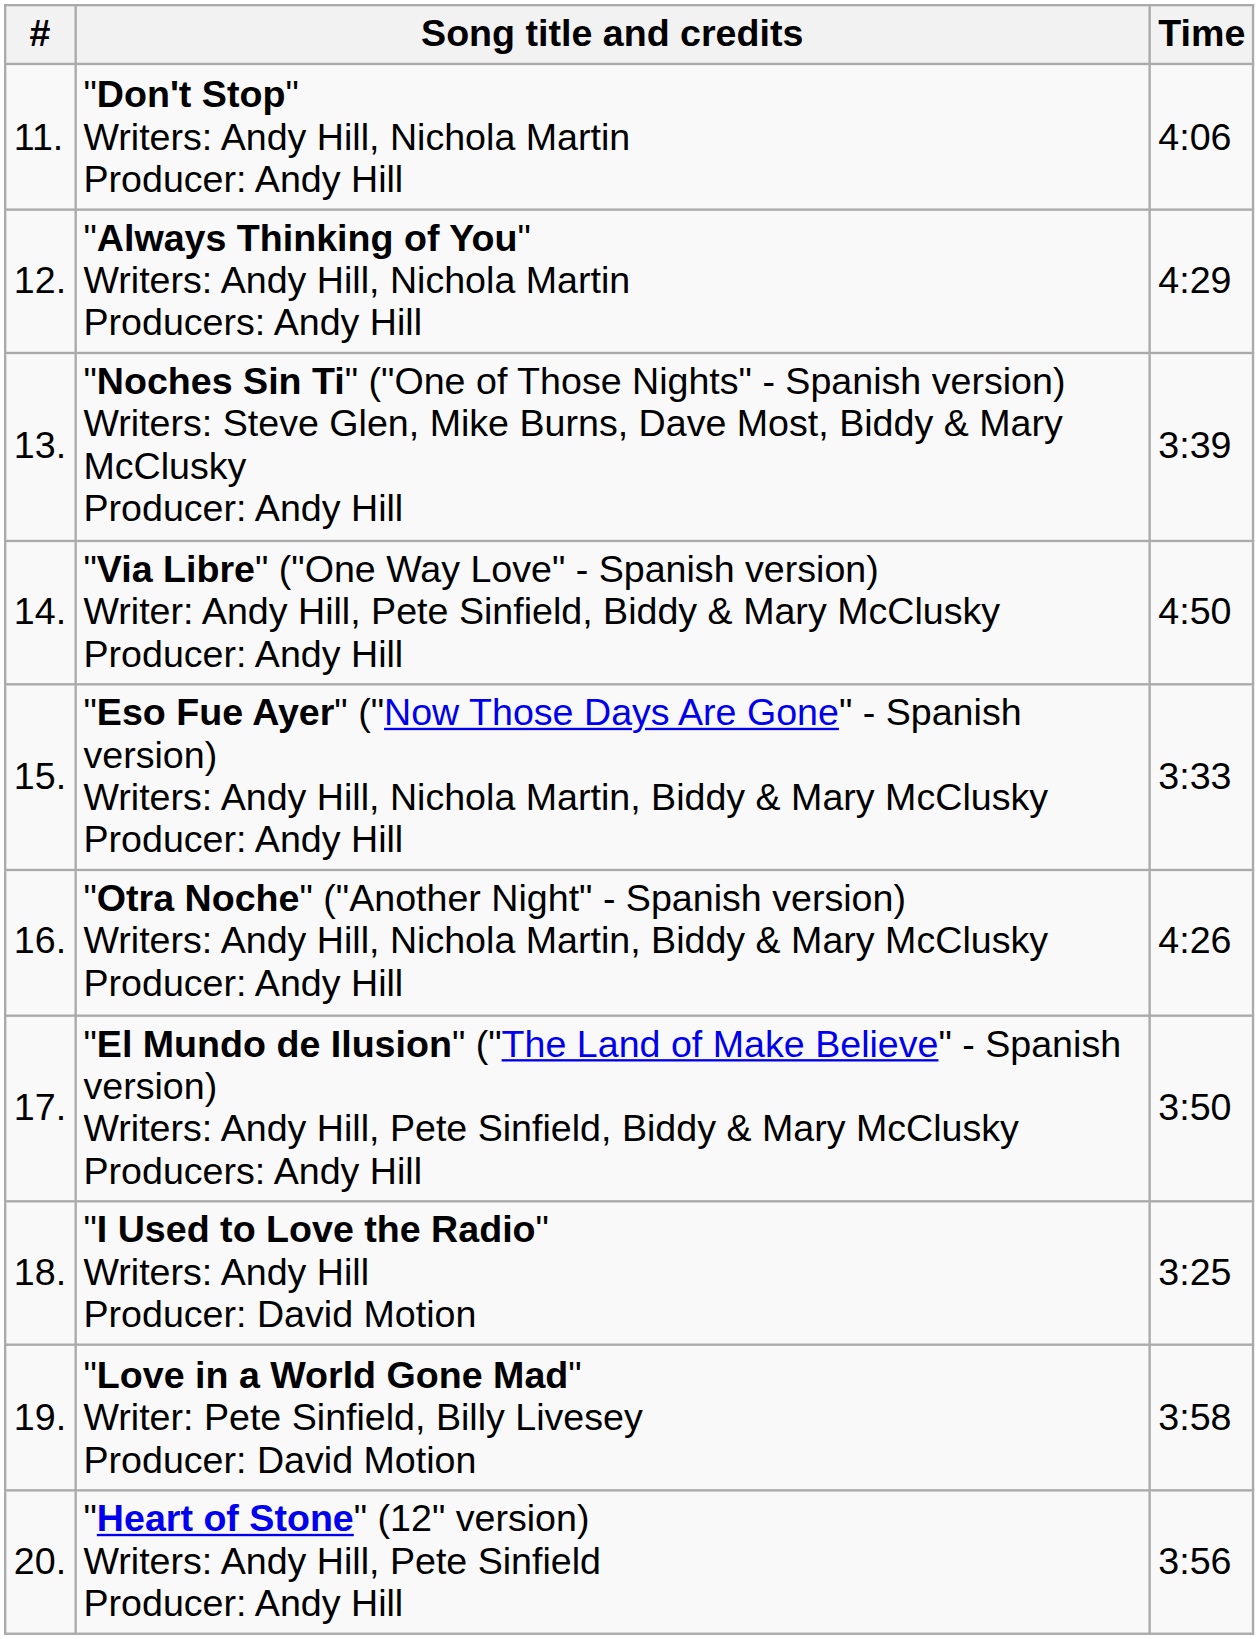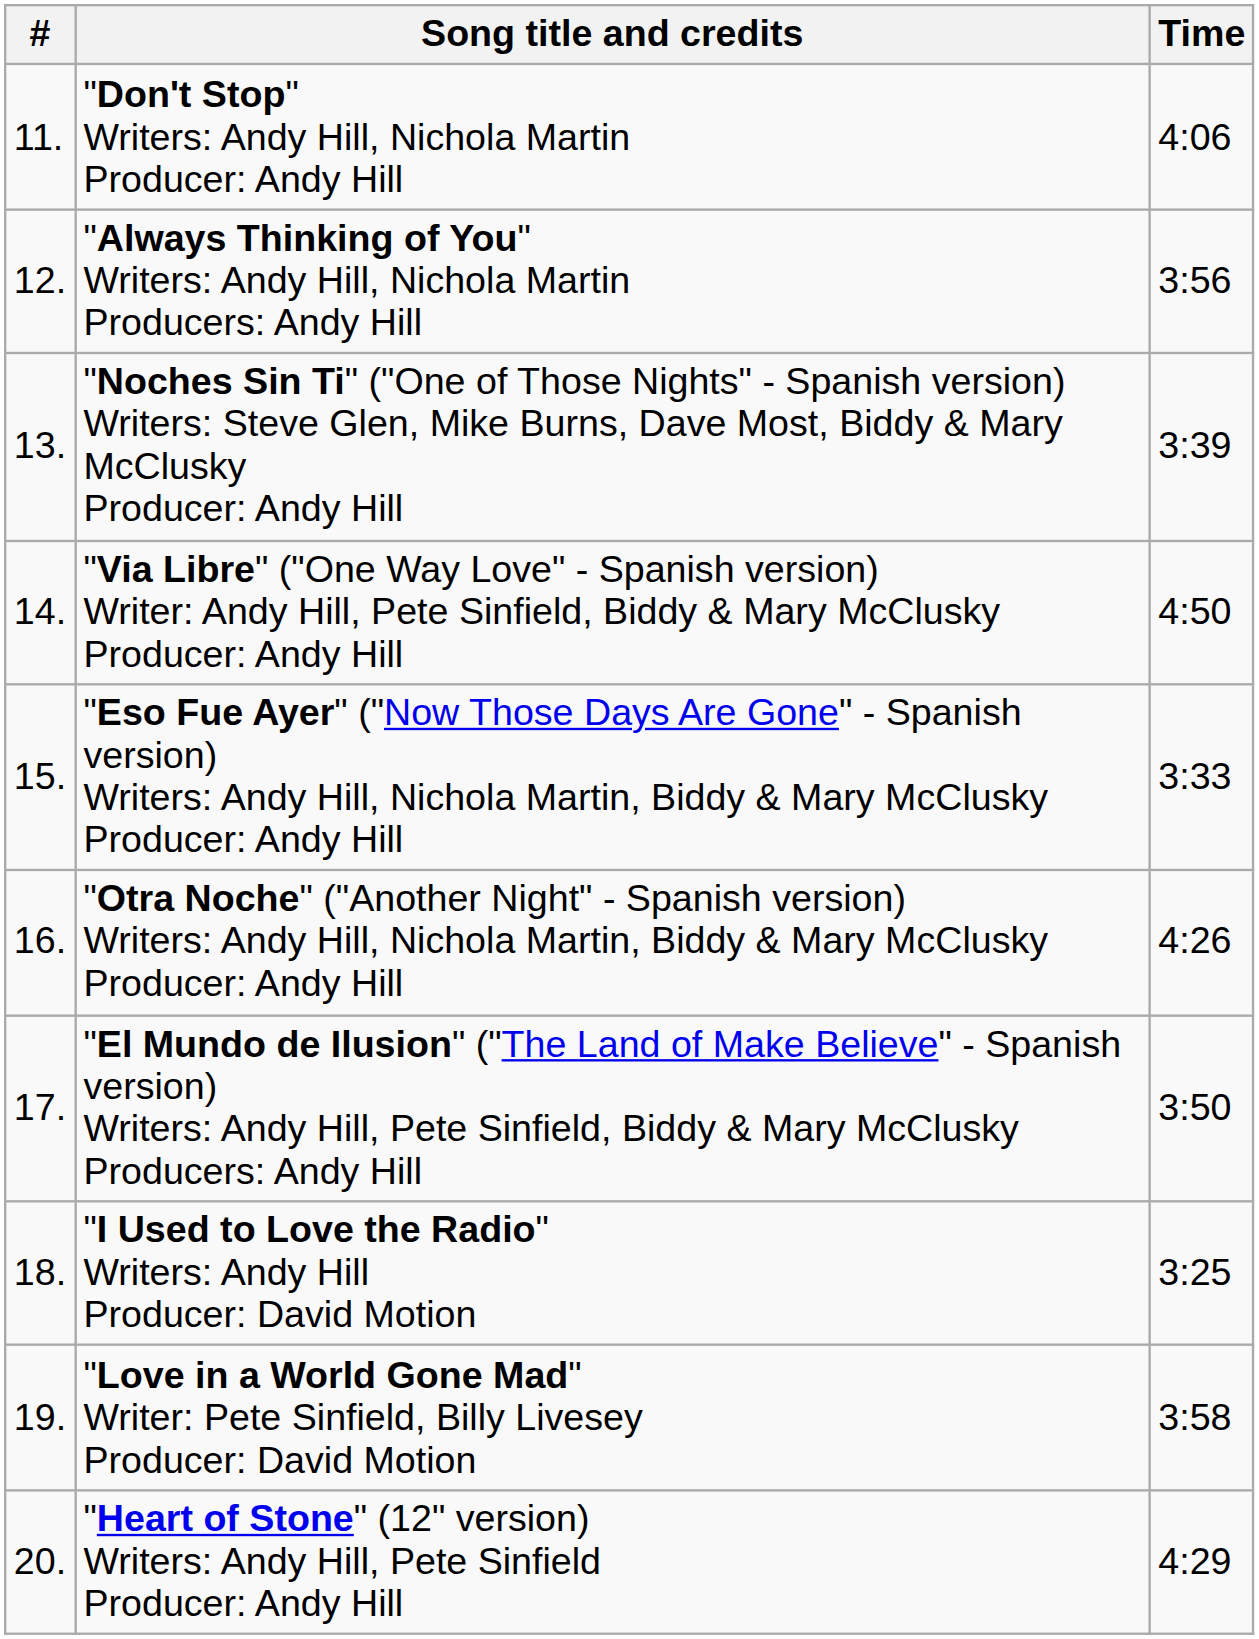(1195, 280) 4:29 -> (1195, 280) 3:56
(1195, 1561) 3:56 -> (1195, 1561) 4:29
